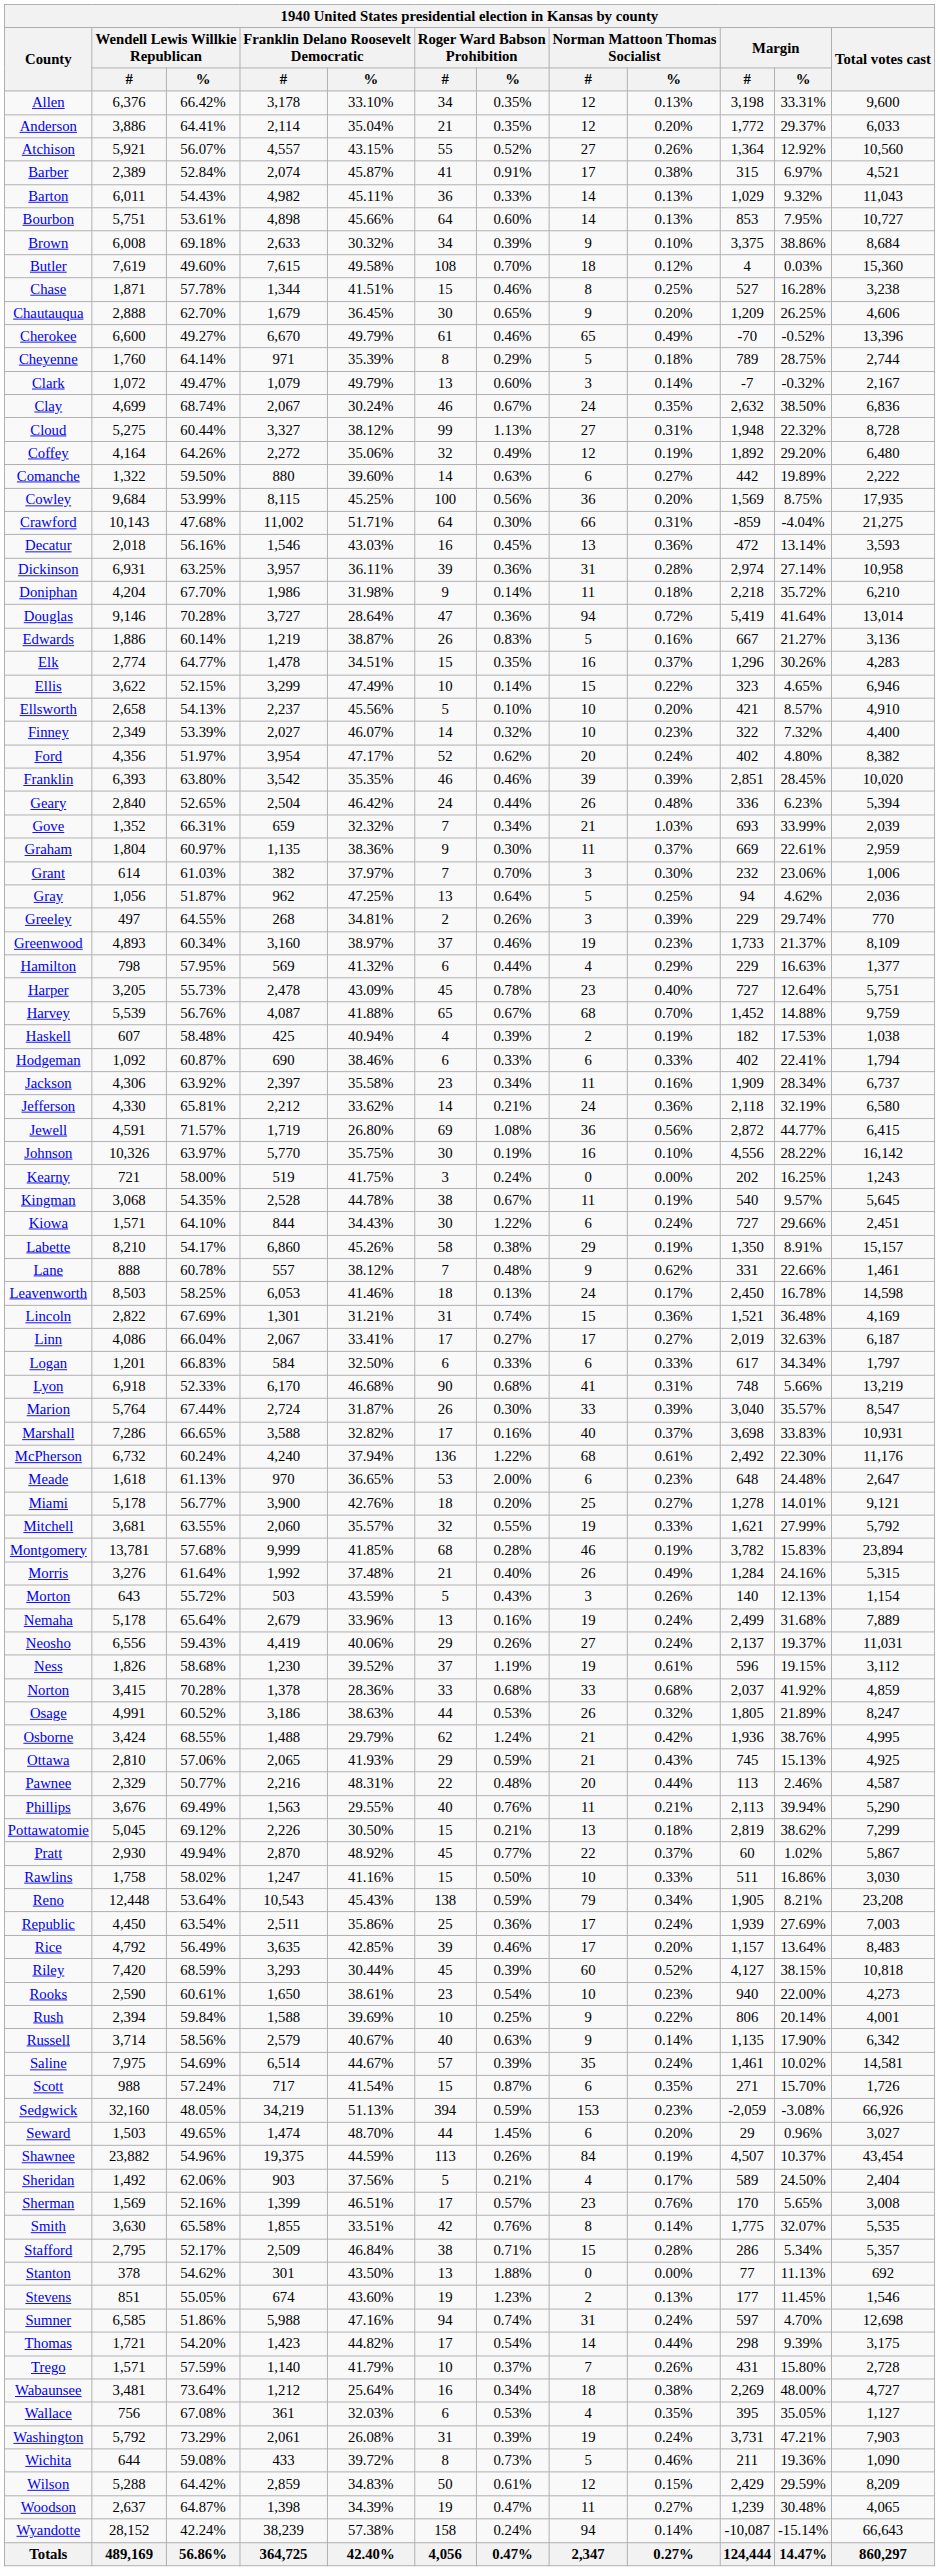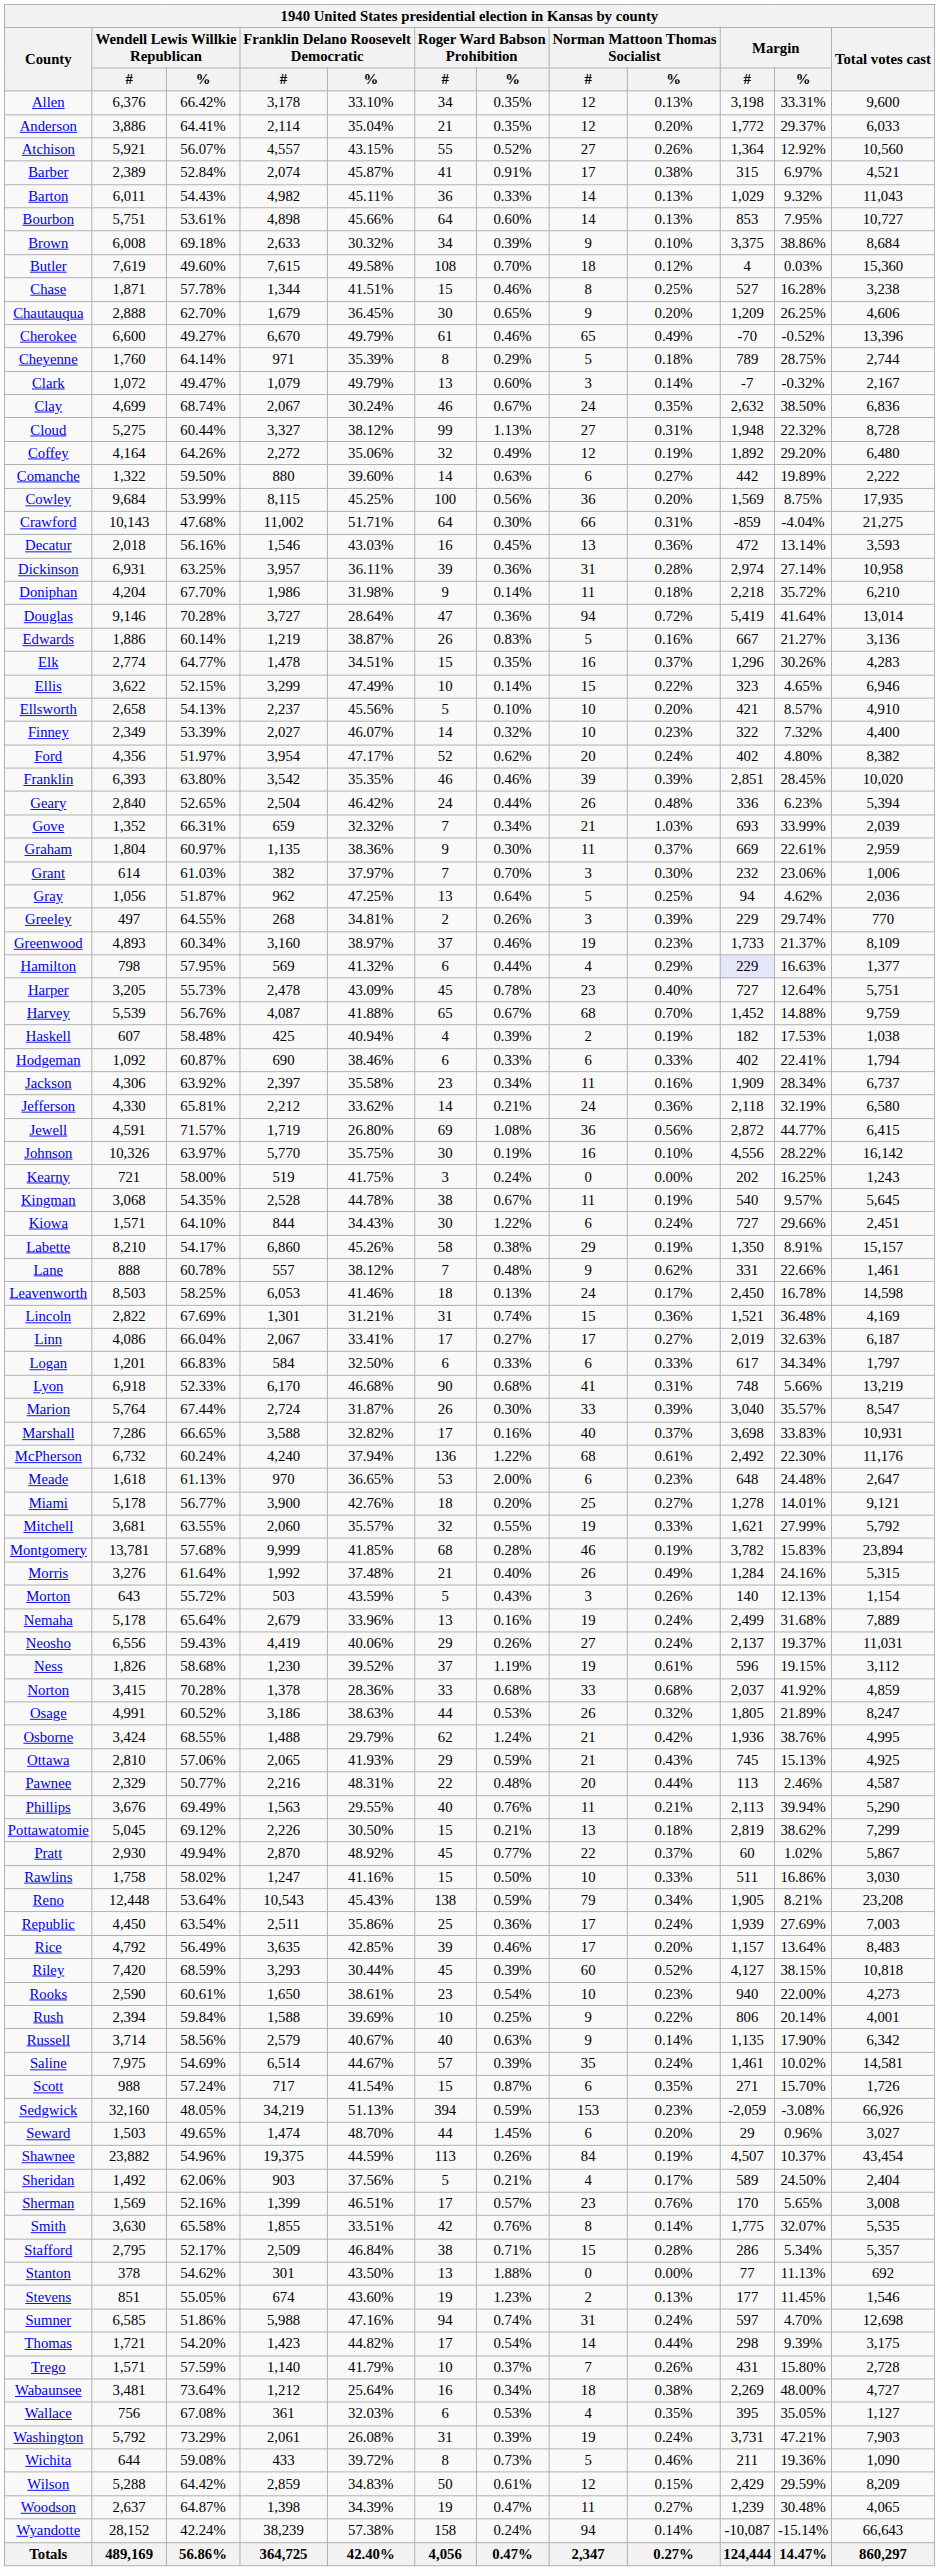(747, 966) no background -> (747, 966) lavender background
